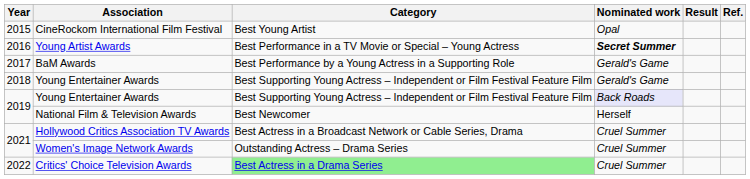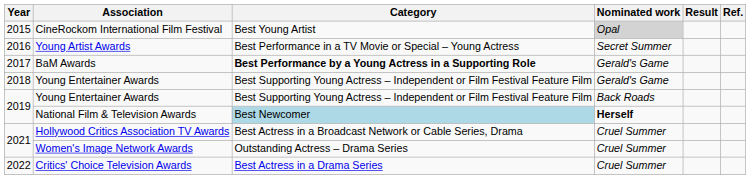(608, 30) no background -> (608, 30) lightgrey background
(636, 47) bold -> (634, 47) normal
(374, 64) normal -> (385, 64) bold
(626, 98) lavender background -> (626, 98) no background
(272, 115) no background -> (272, 115) lightblue background
(614, 115) normal -> (615, 115) bold
(309, 166) lightgreen background -> (309, 166) no background
